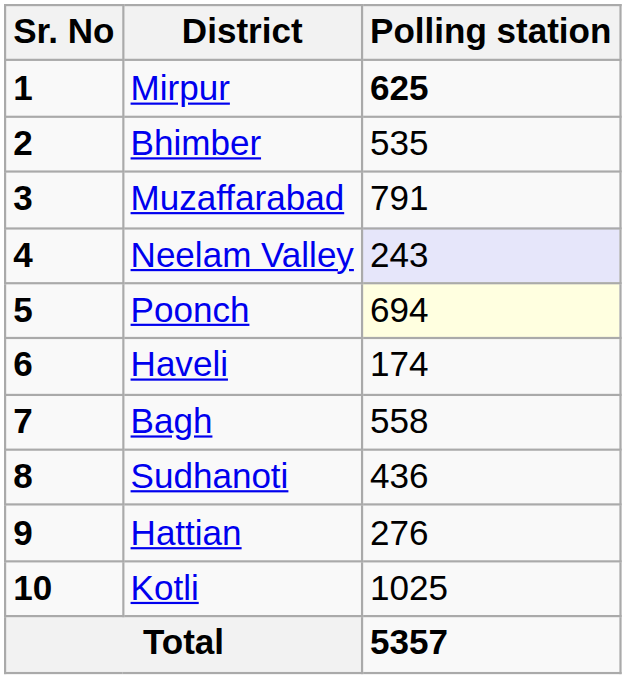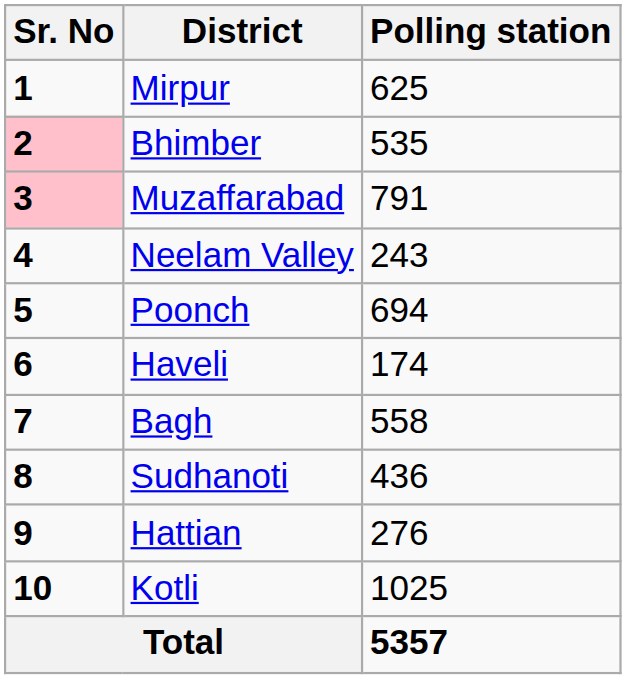(399, 87) bold -> (399, 87) normal
(23, 143) no background -> (23, 143) pink background
(23, 198) no background -> (23, 198) pink background
(399, 254) lavender background -> (399, 254) no background
(399, 310) lightyellow background -> (399, 310) no background
